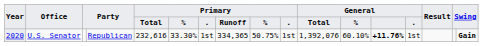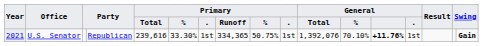(15, 35) 2020 -> (15, 35) 2021
(151, 35) 232,616 -> (151, 35) 239,616
(356, 35) 60.10% -> (356, 35) 70.10%
